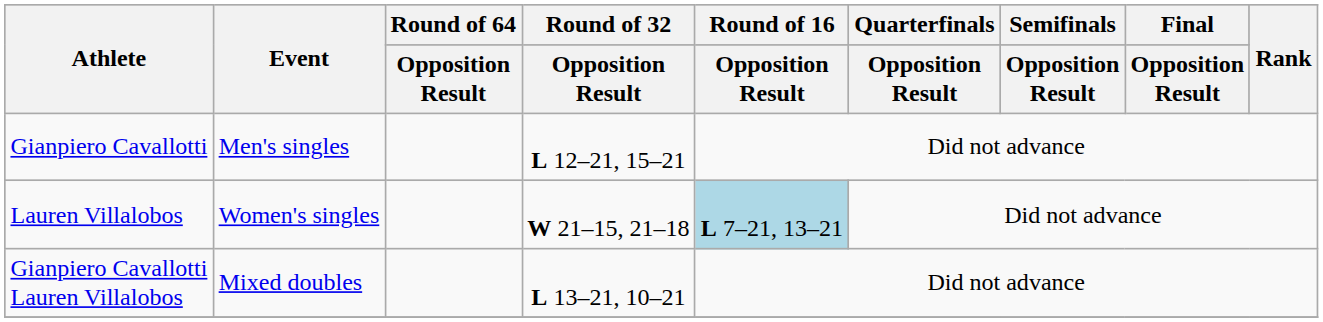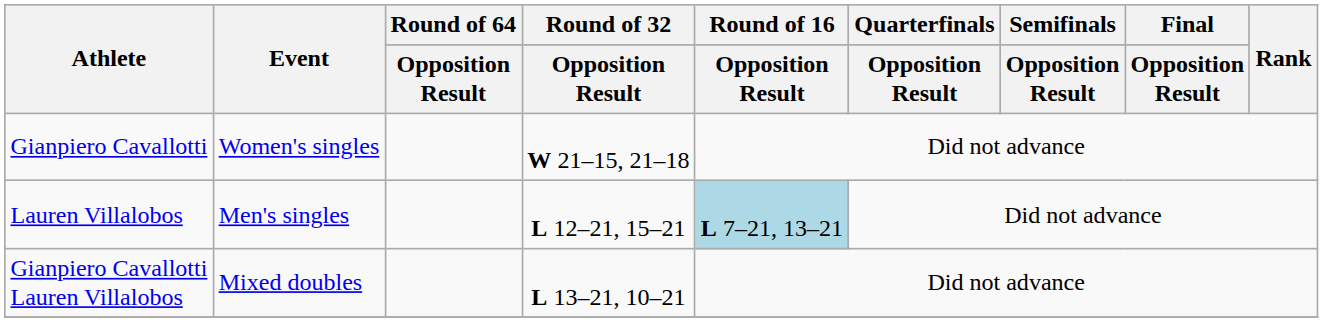(284, 146) Men's singles -> (299, 146) Women's singles
(608, 160) L 12–21, 15–21 -> (608, 160) W 21–15, 21–18
(299, 214) Women's singles -> (284, 214) Men's singles
(608, 228) W 21–15, 21–18 -> (608, 228) L 12–21, 15–21
